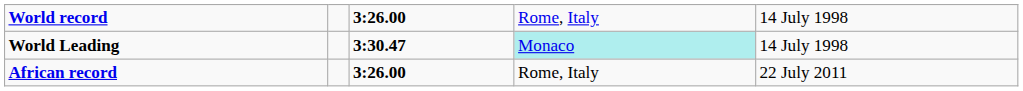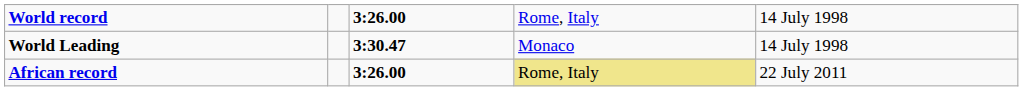(546, 45) paleturquoise background -> (546, 45) no background
(559, 72) no background -> (559, 72) khaki background
